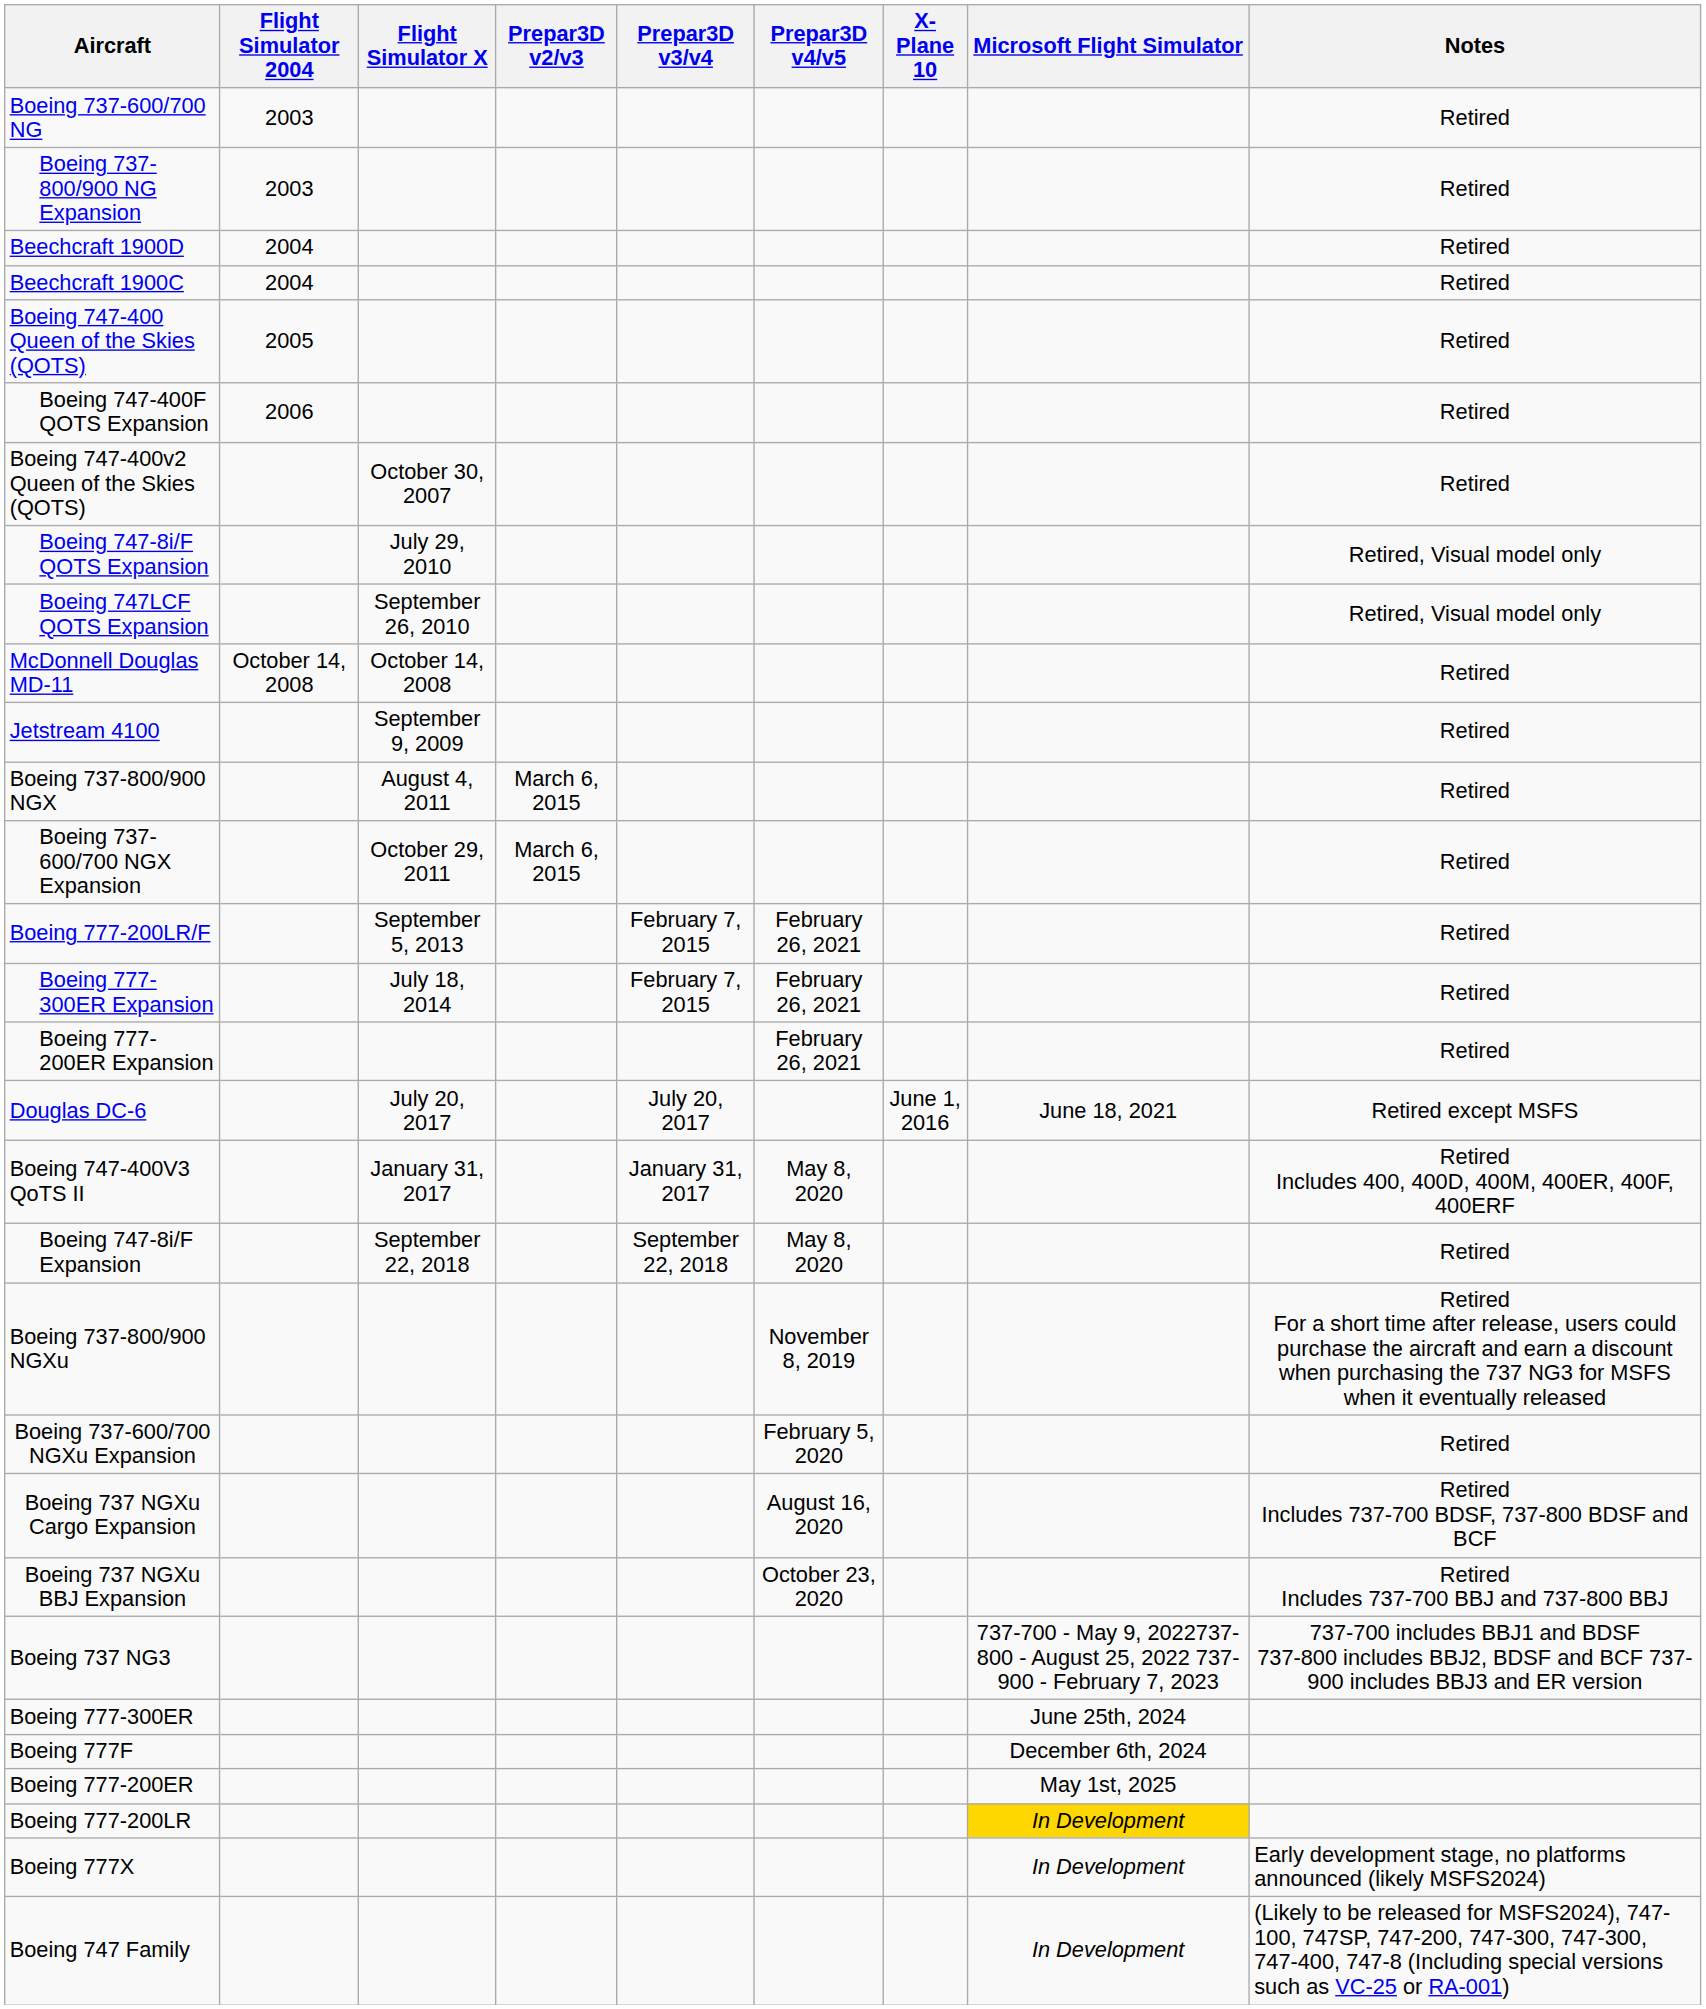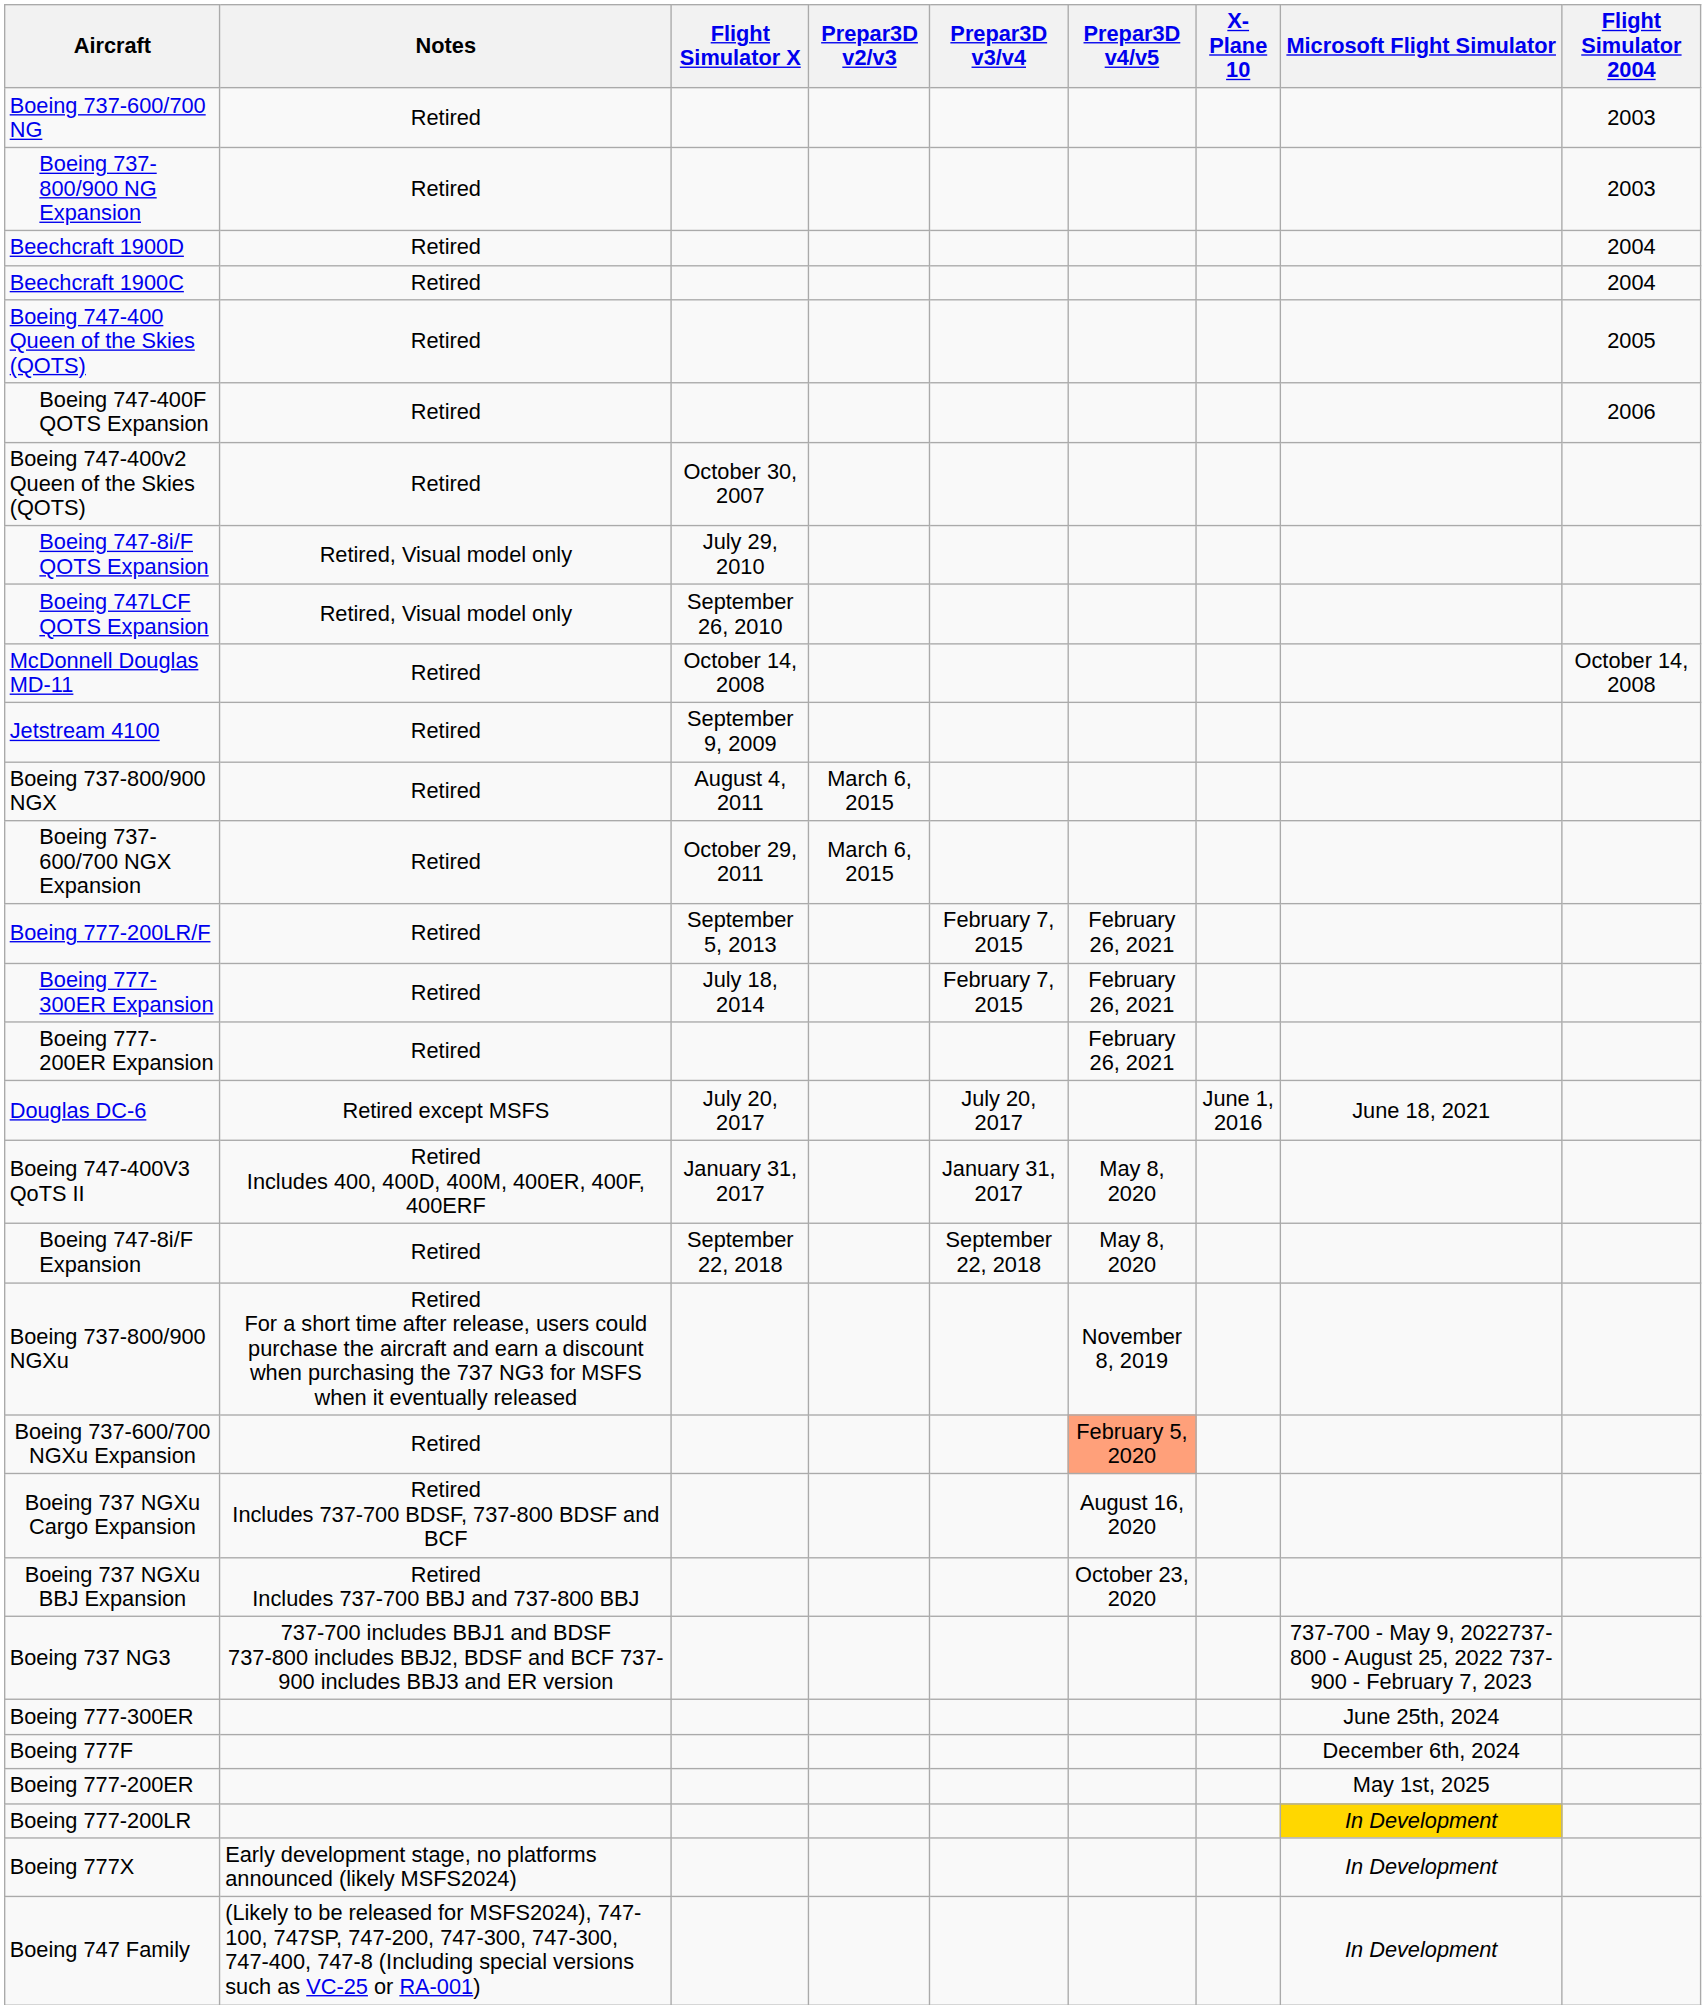columns swapped: (289, 46) <-> (1475, 46)
(819, 1444) no background -> (1132, 1444) lightsalmon background
